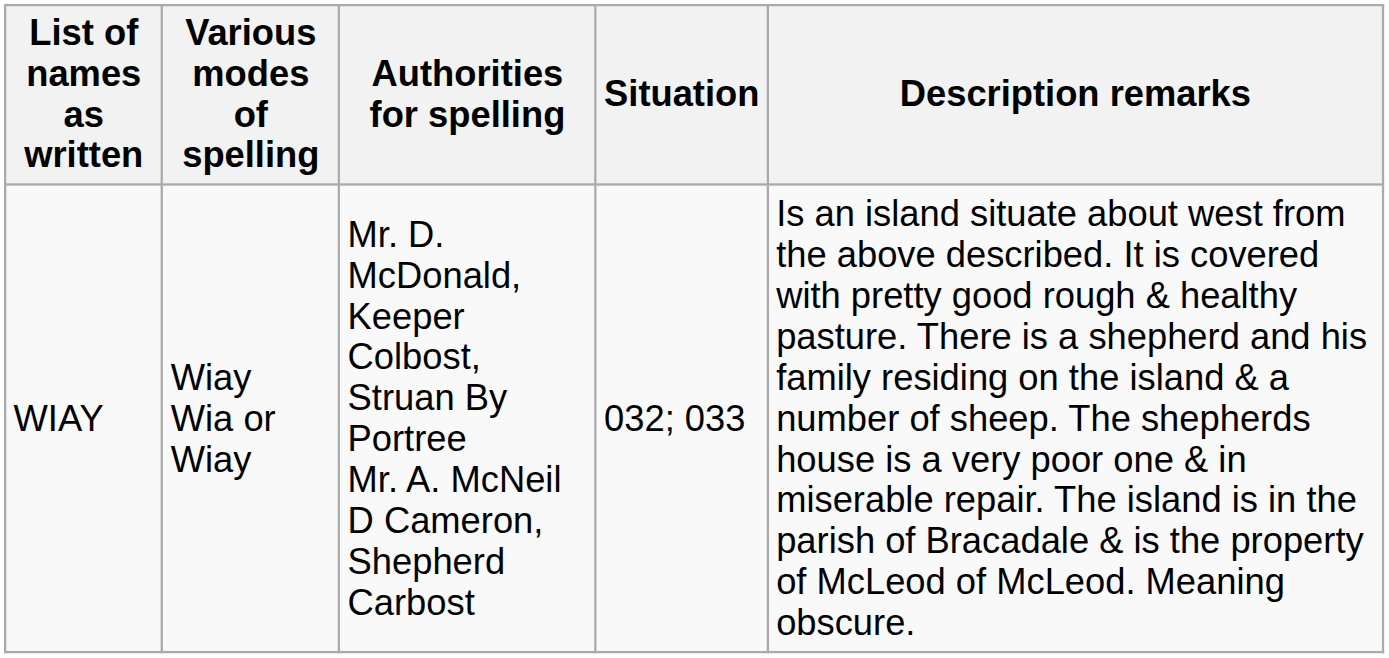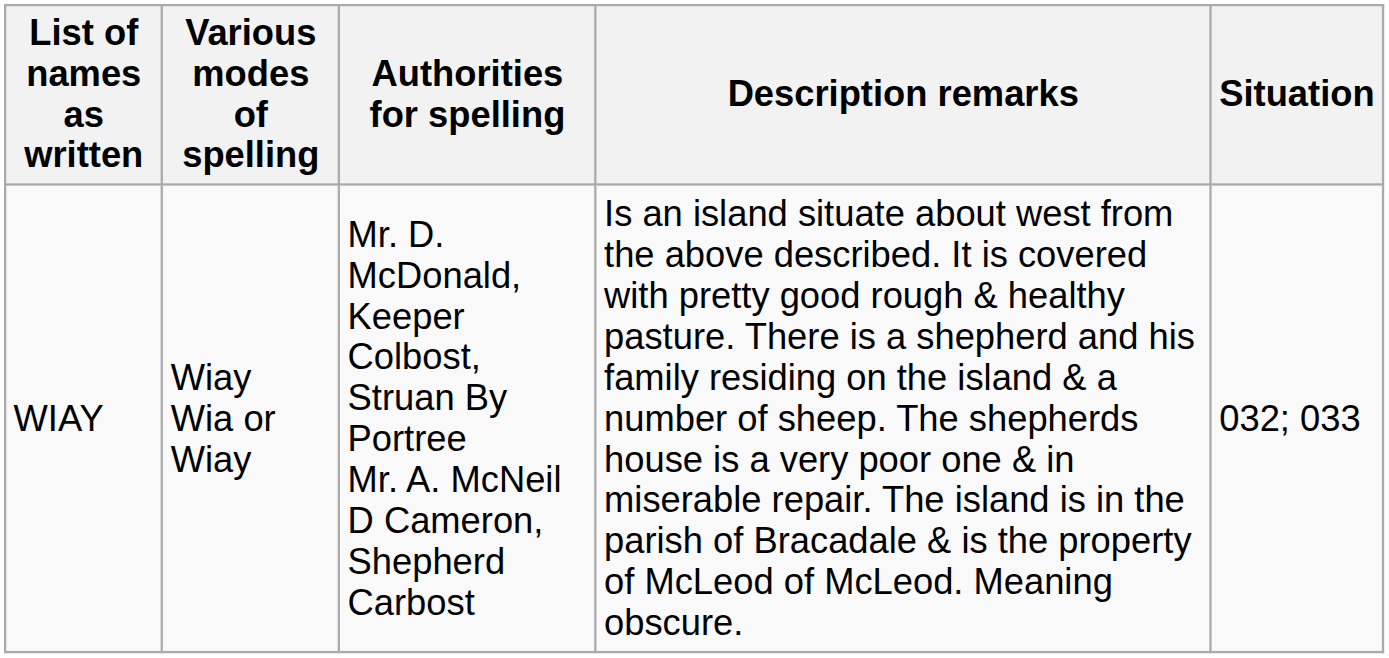columns swapped: (682, 94) <-> (1075, 94)
